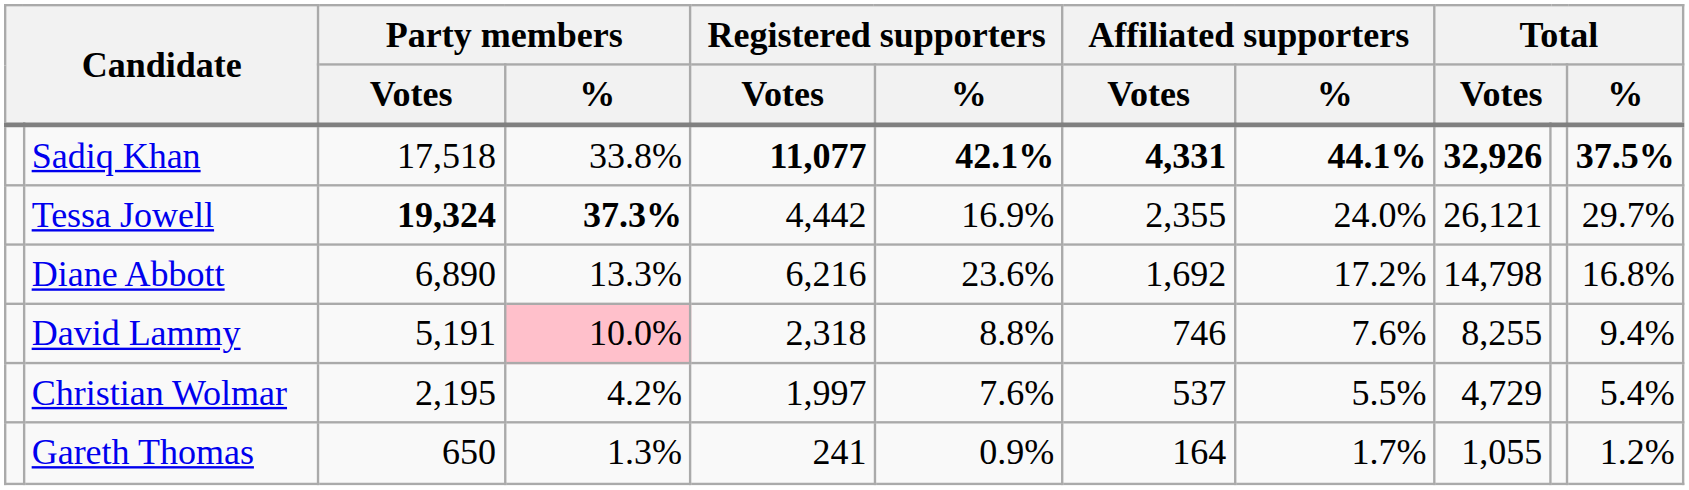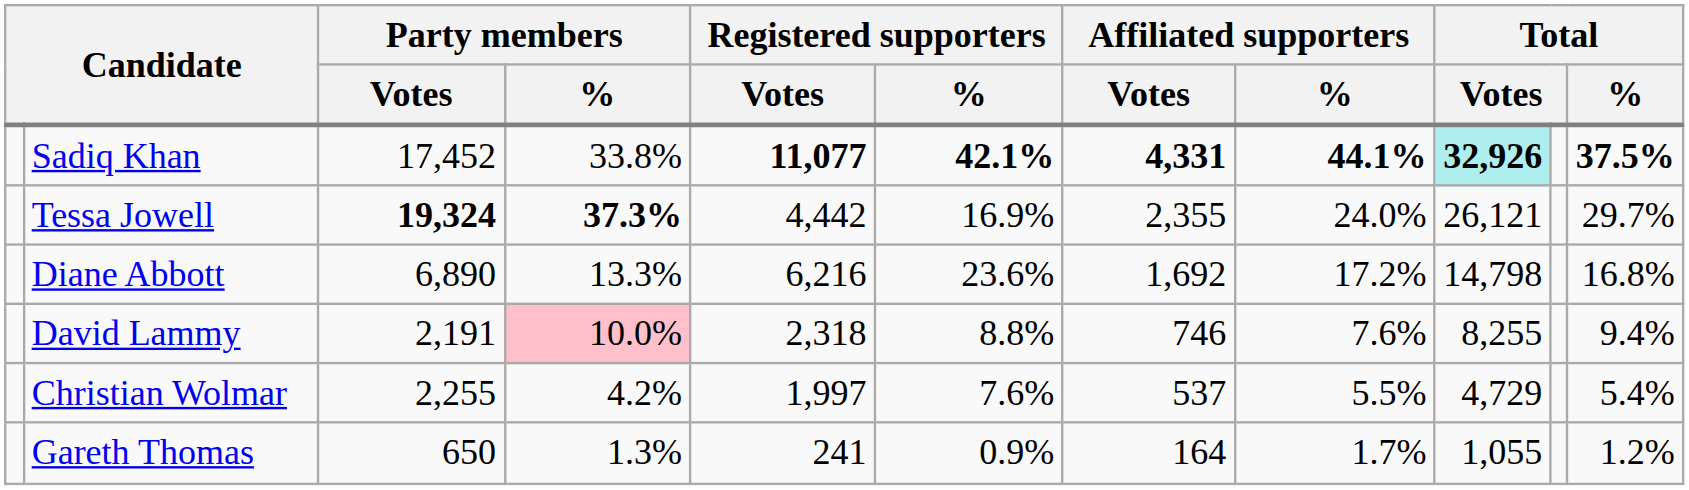(446, 155) 17,518 -> (446, 155) 17,452
(1493, 155) no background -> (1493, 155) paleturquoise background
(455, 333) 5,191 -> (455, 333) 2,191
(455, 393) 2,195 -> (455, 393) 2,255
